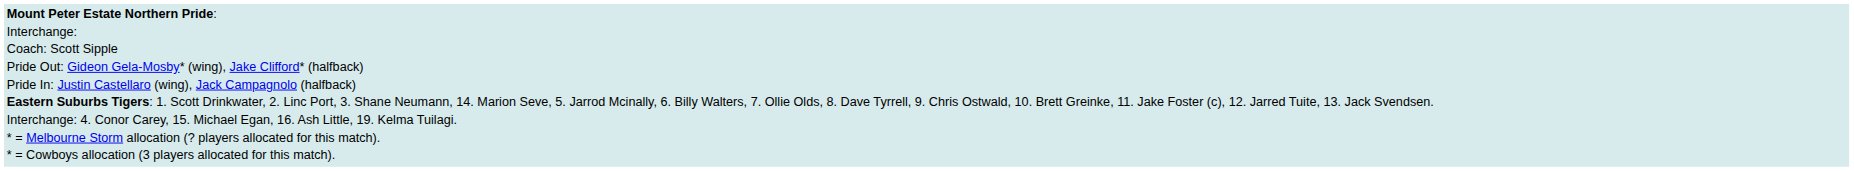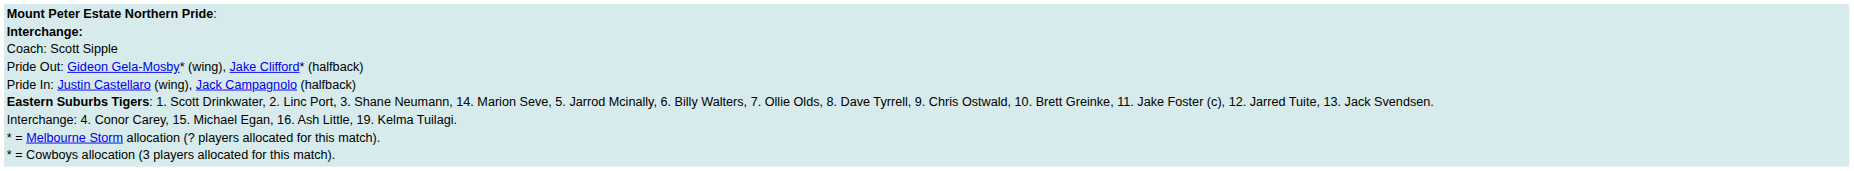(42, 31) normal -> (45, 31) bold
